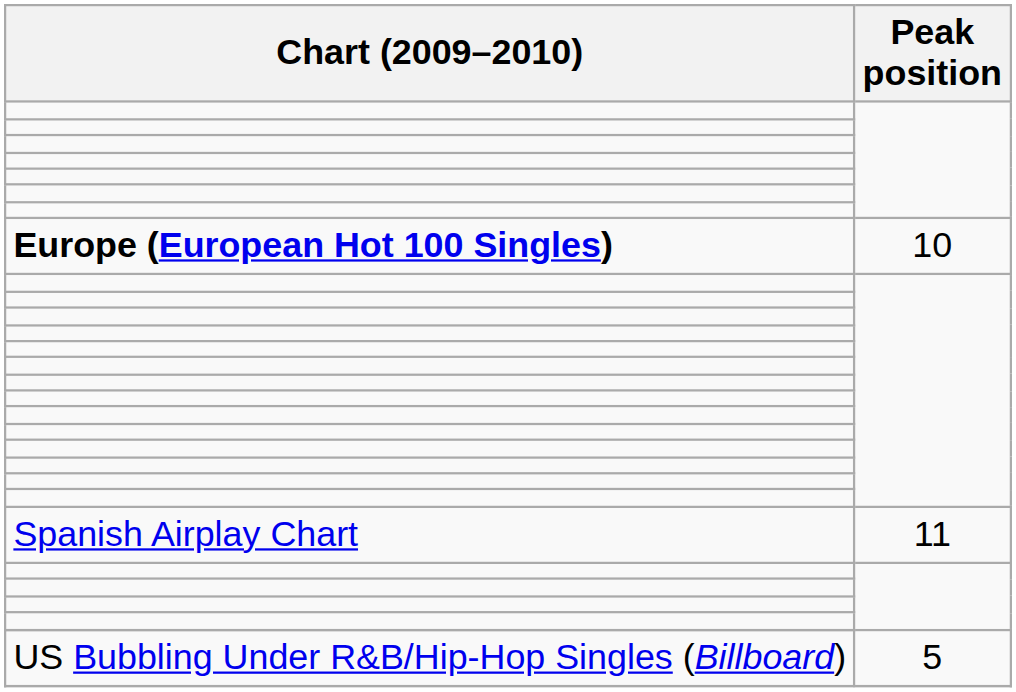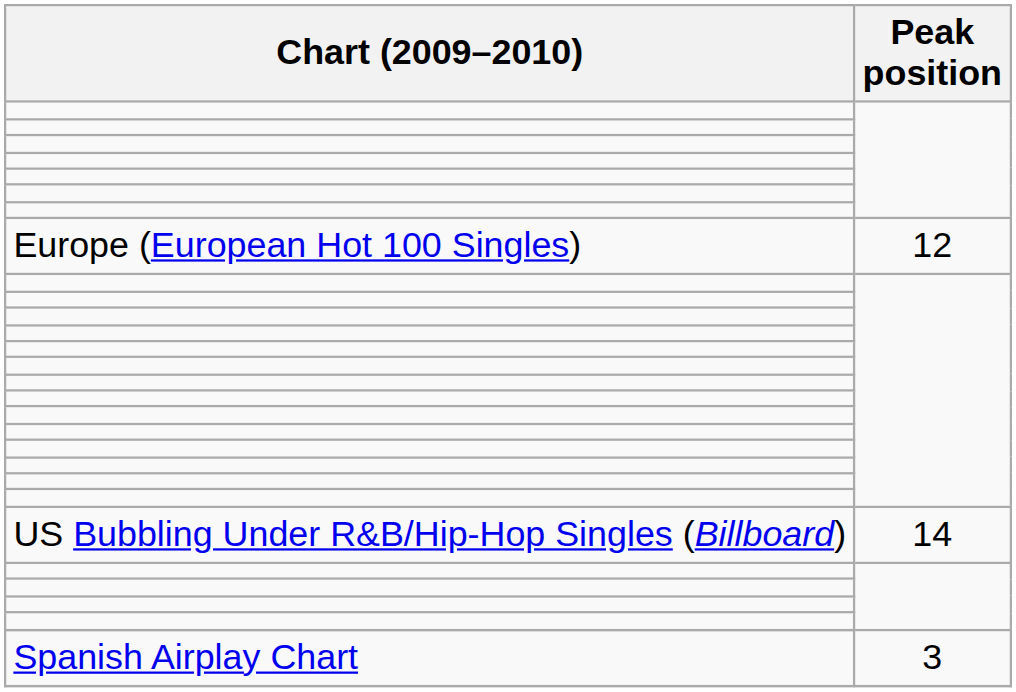(313, 245) bold -> (297, 245) normal
(932, 245) 10 -> (932, 245) 12
(186, 533) Spanish Airplay Chart -> (430, 533) US Bubbling Under R&B/Hip-Hop Singles (Billboard)
(932, 533) 11 -> (932, 533) 14
(430, 656) US Bubbling Under R&B/Hip-Hop Singles (Billboard) -> (186, 656) Spanish Airplay Chart
(932, 656) 5 -> (932, 656) 3
